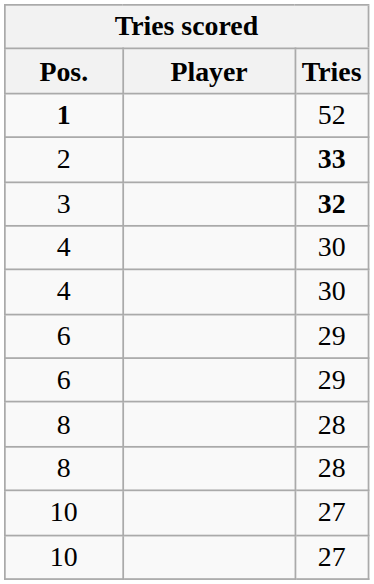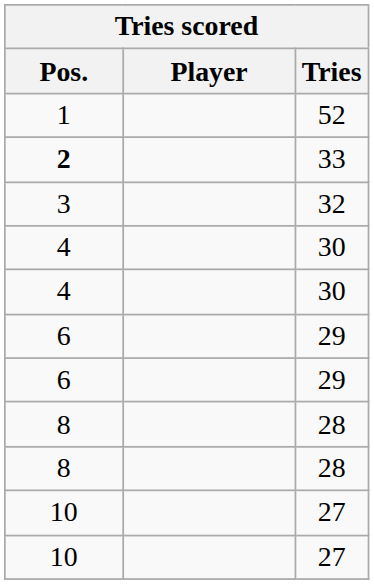(64, 114) bold -> (64, 114) normal
(64, 159) normal -> (64, 159) bold
(332, 159) bold -> (332, 159) normal
(332, 203) bold -> (332, 203) normal
